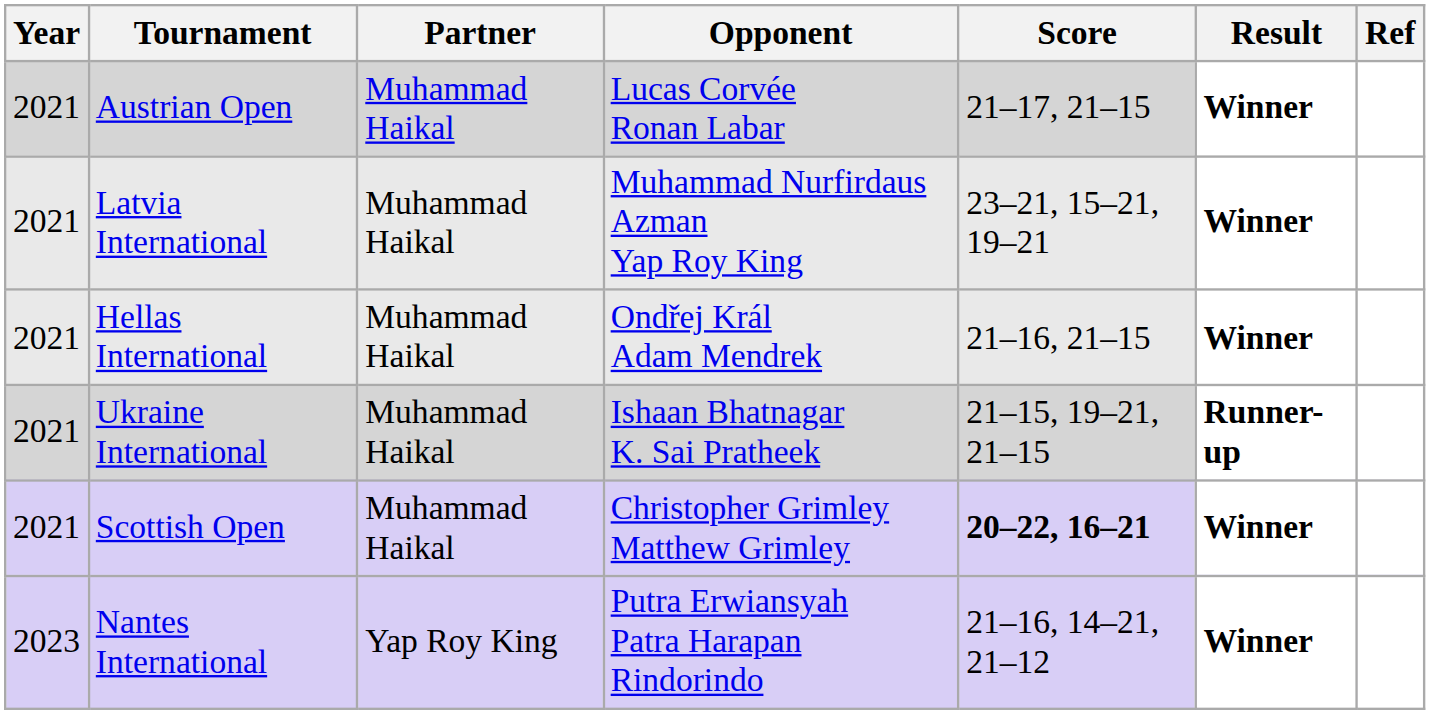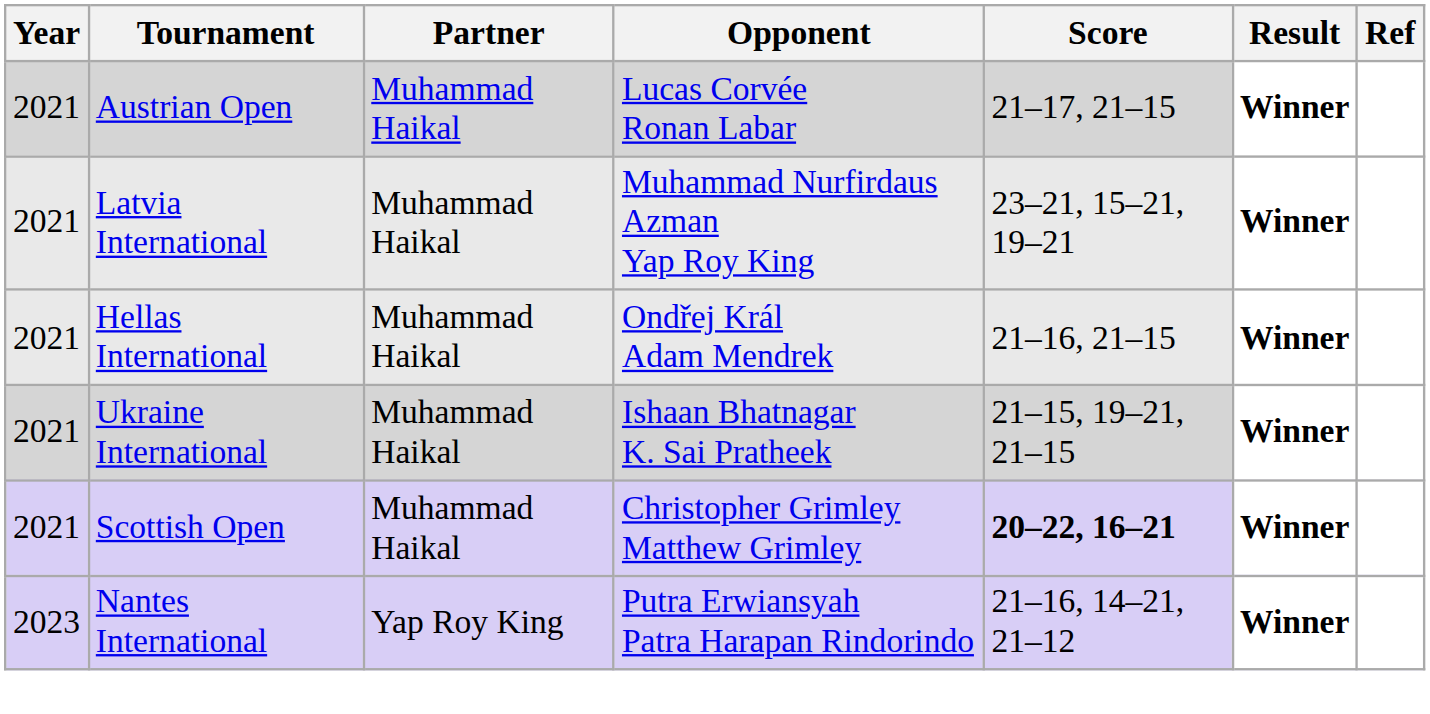(1264, 432) Runner-up -> (1295, 432) Winner
